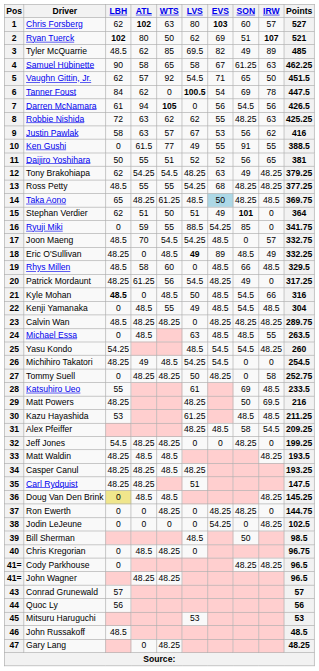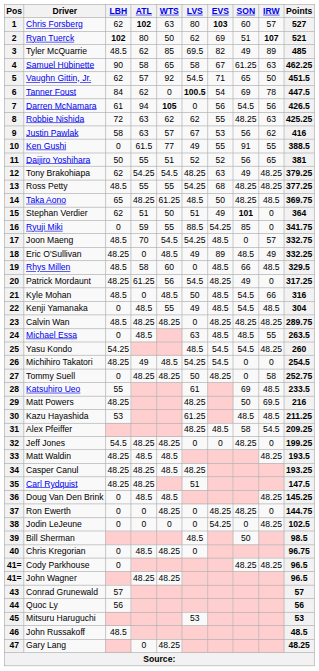(220, 200) lightblue background -> (220, 200) no background
(195, 254) bold -> (195, 254) normal
(118, 294) bold -> (118, 294) normal
(118, 497) khaki background -> (118, 497) no background
